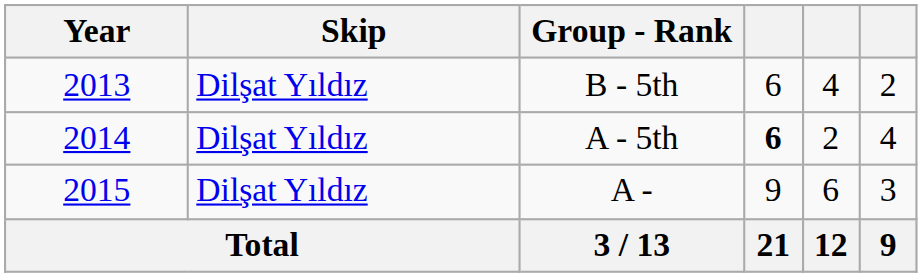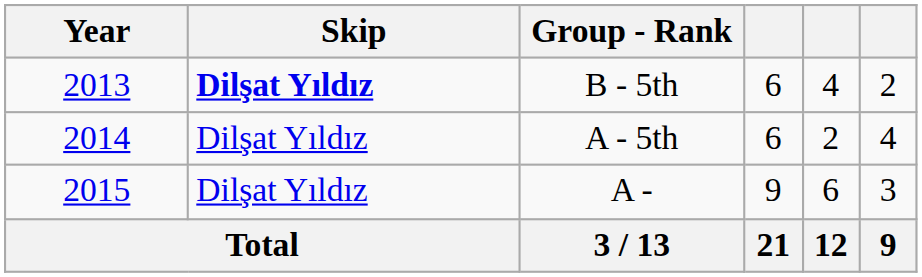(282, 84) normal -> (285, 84) bold
(773, 137) bold -> (773, 137) normal
